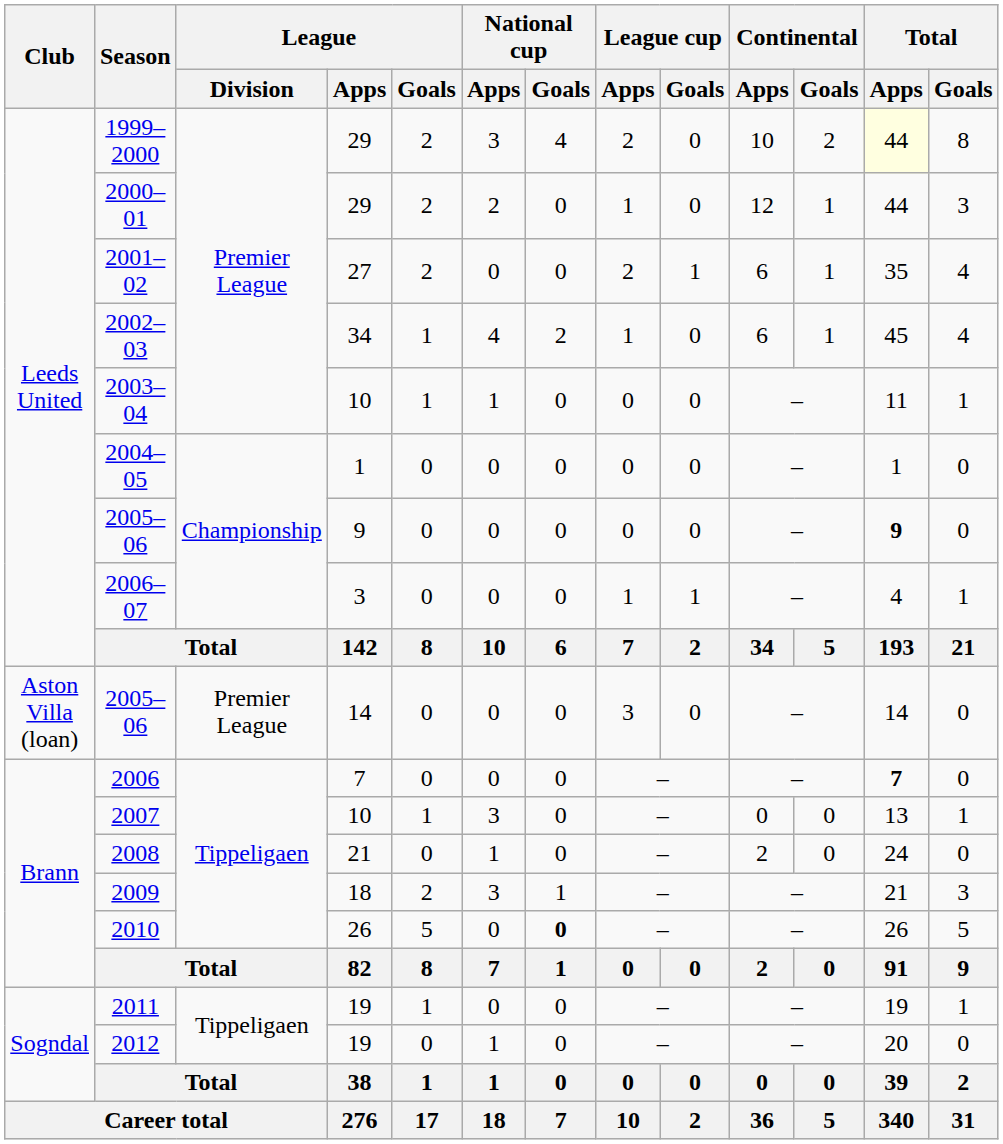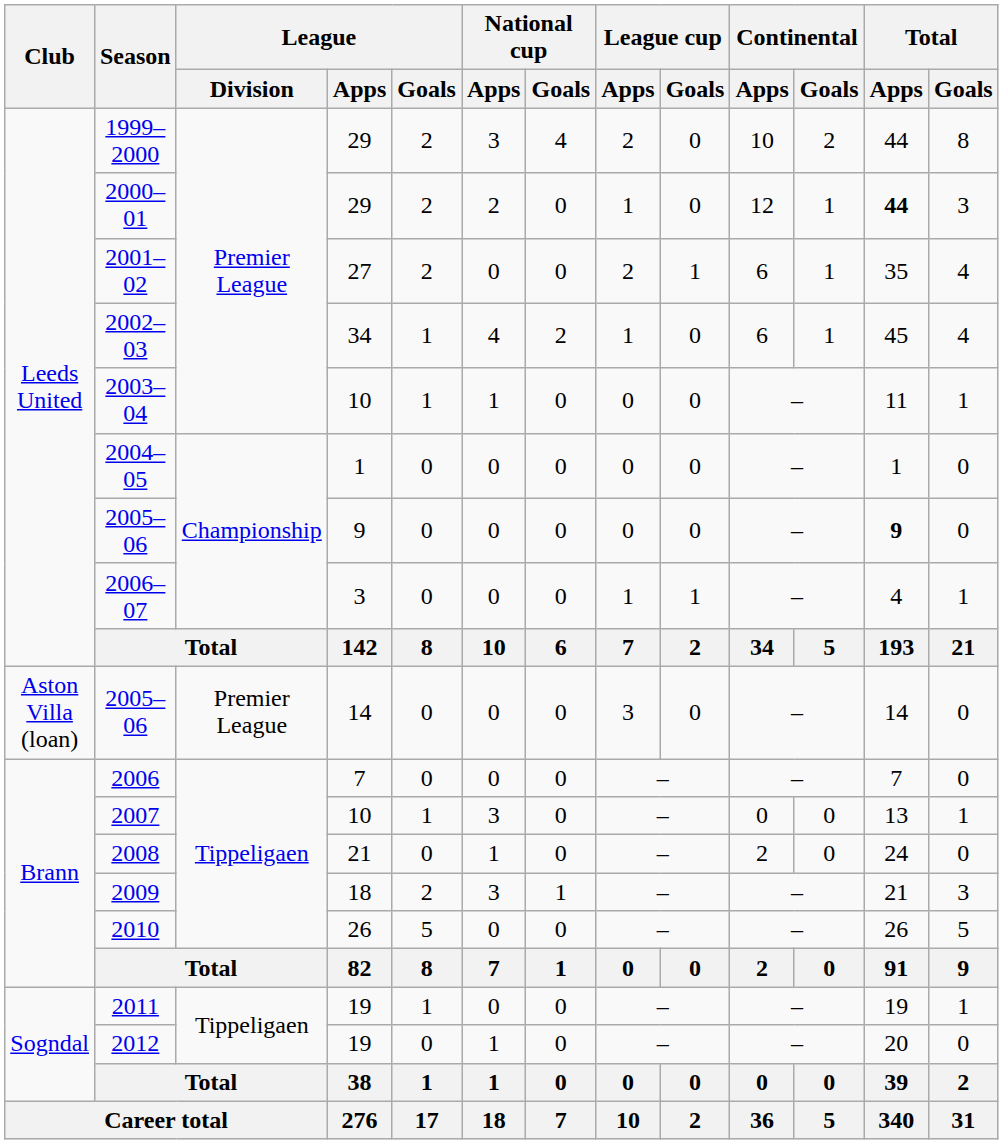(896, 140) lightyellow background -> (896, 140) no background
(896, 205) normal -> (896, 205) bold
(896, 777) bold -> (896, 777) normal
(561, 929) bold -> (561, 929) normal
